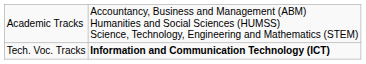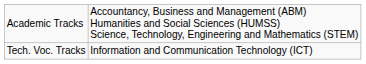(210, 51) bold -> (201, 51) normal
